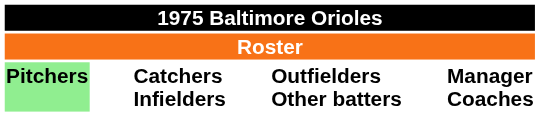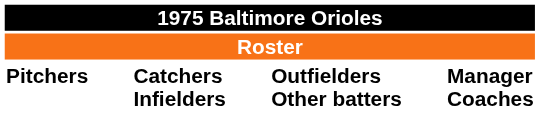(47, 75) lightgreen background -> (47, 75) no background
